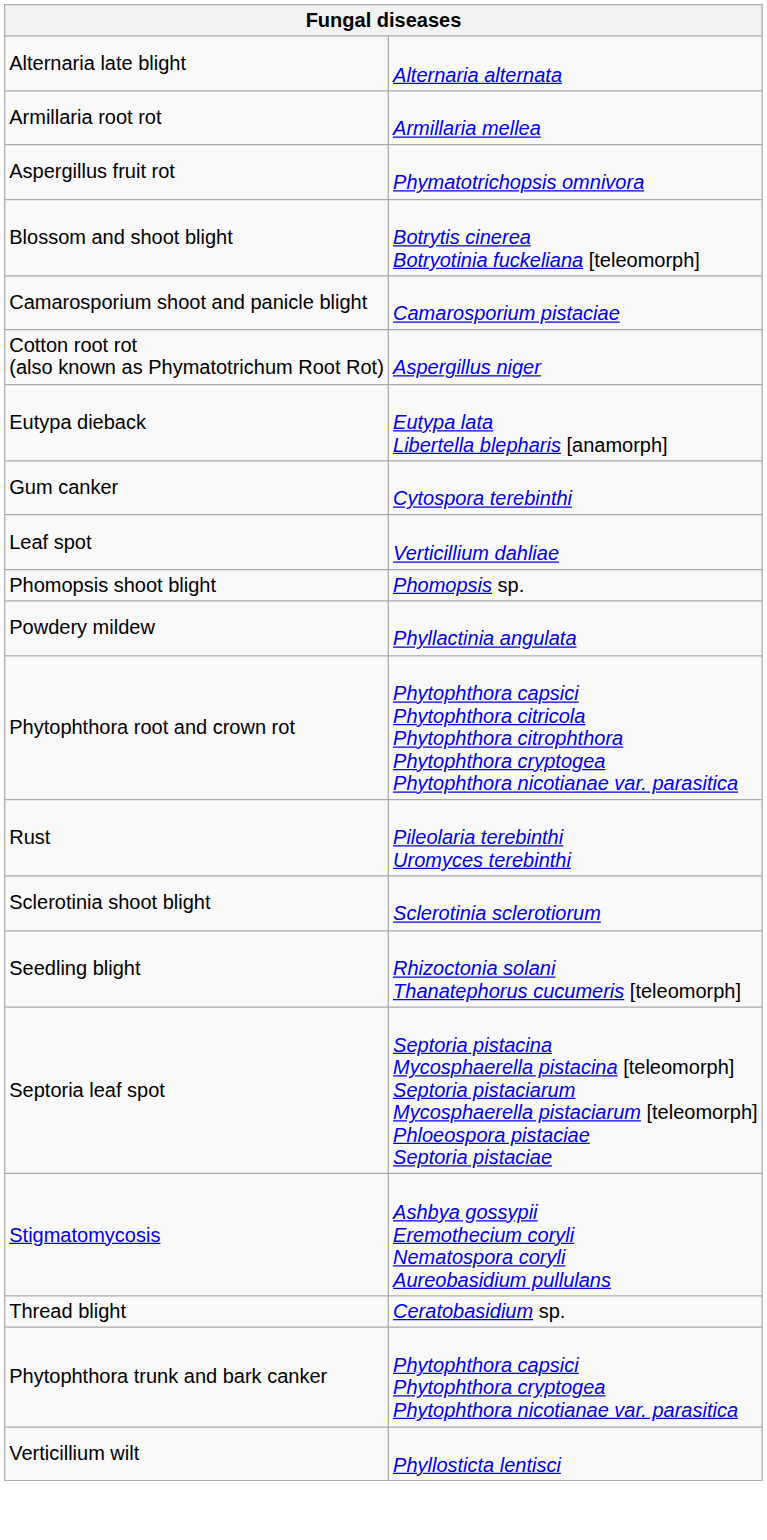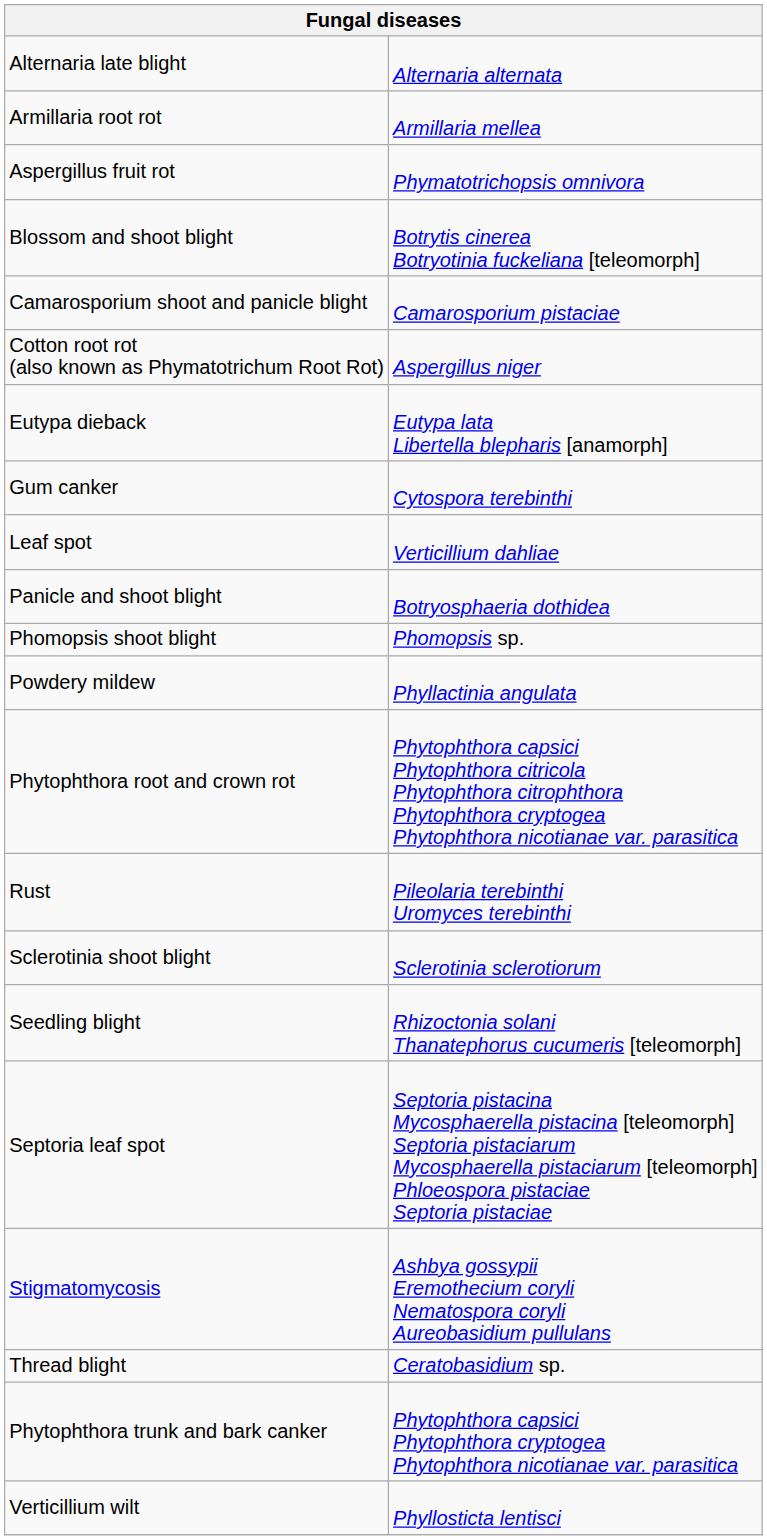+ row: (115, 596)
